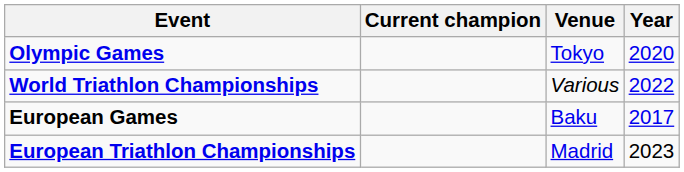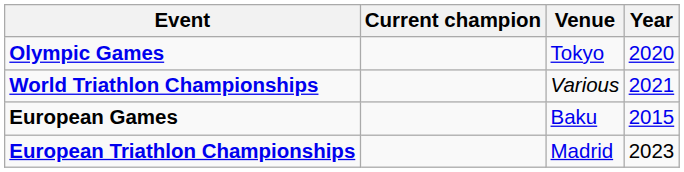(651, 85) 2022 -> (651, 85) 2021
(651, 118) 2017 -> (651, 118) 2015
